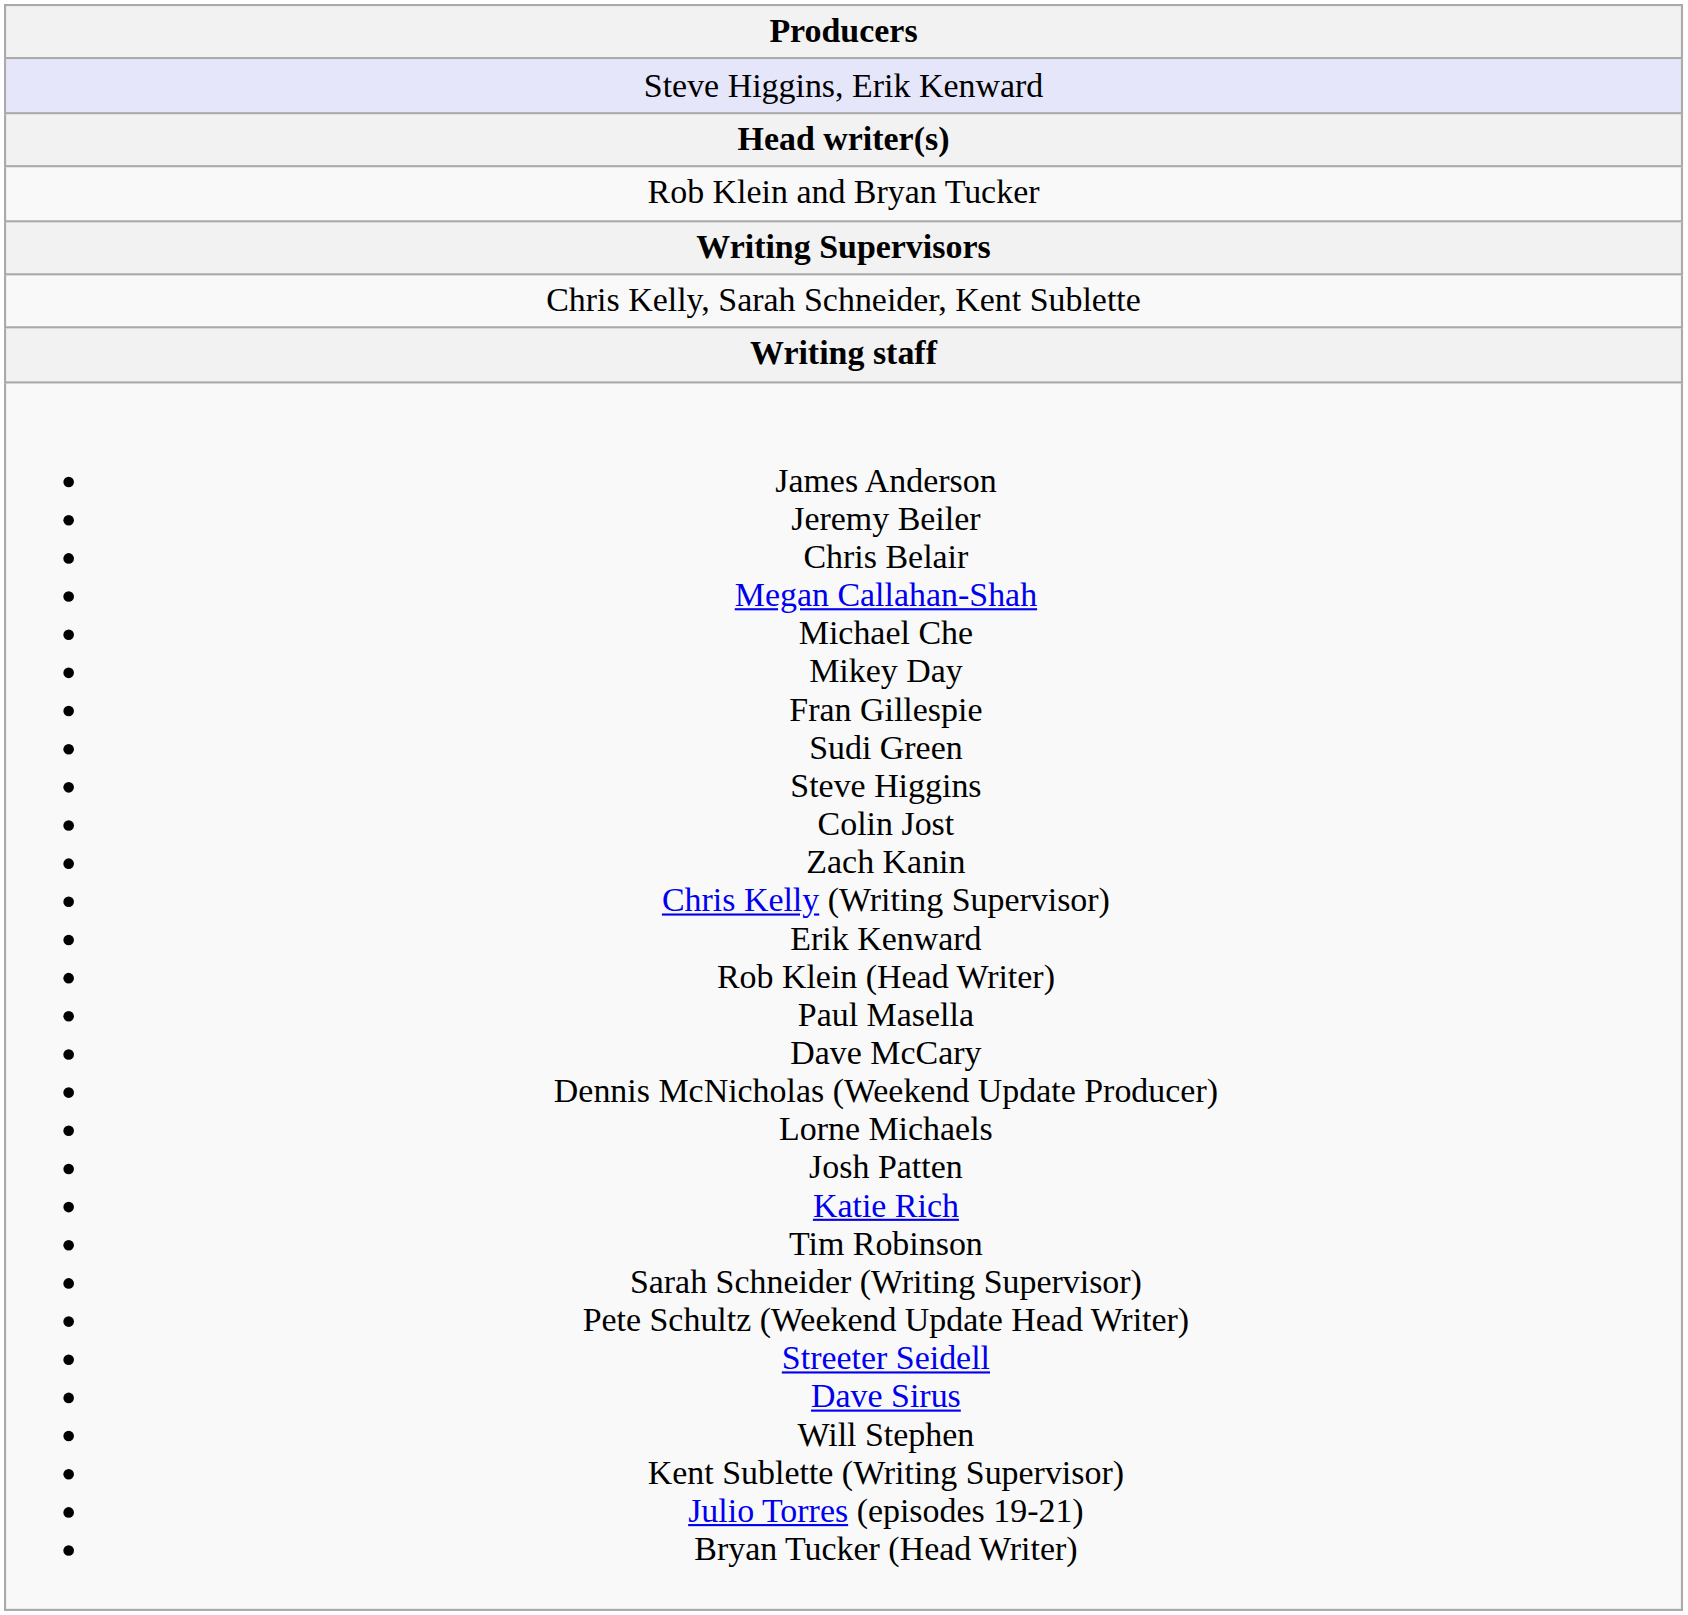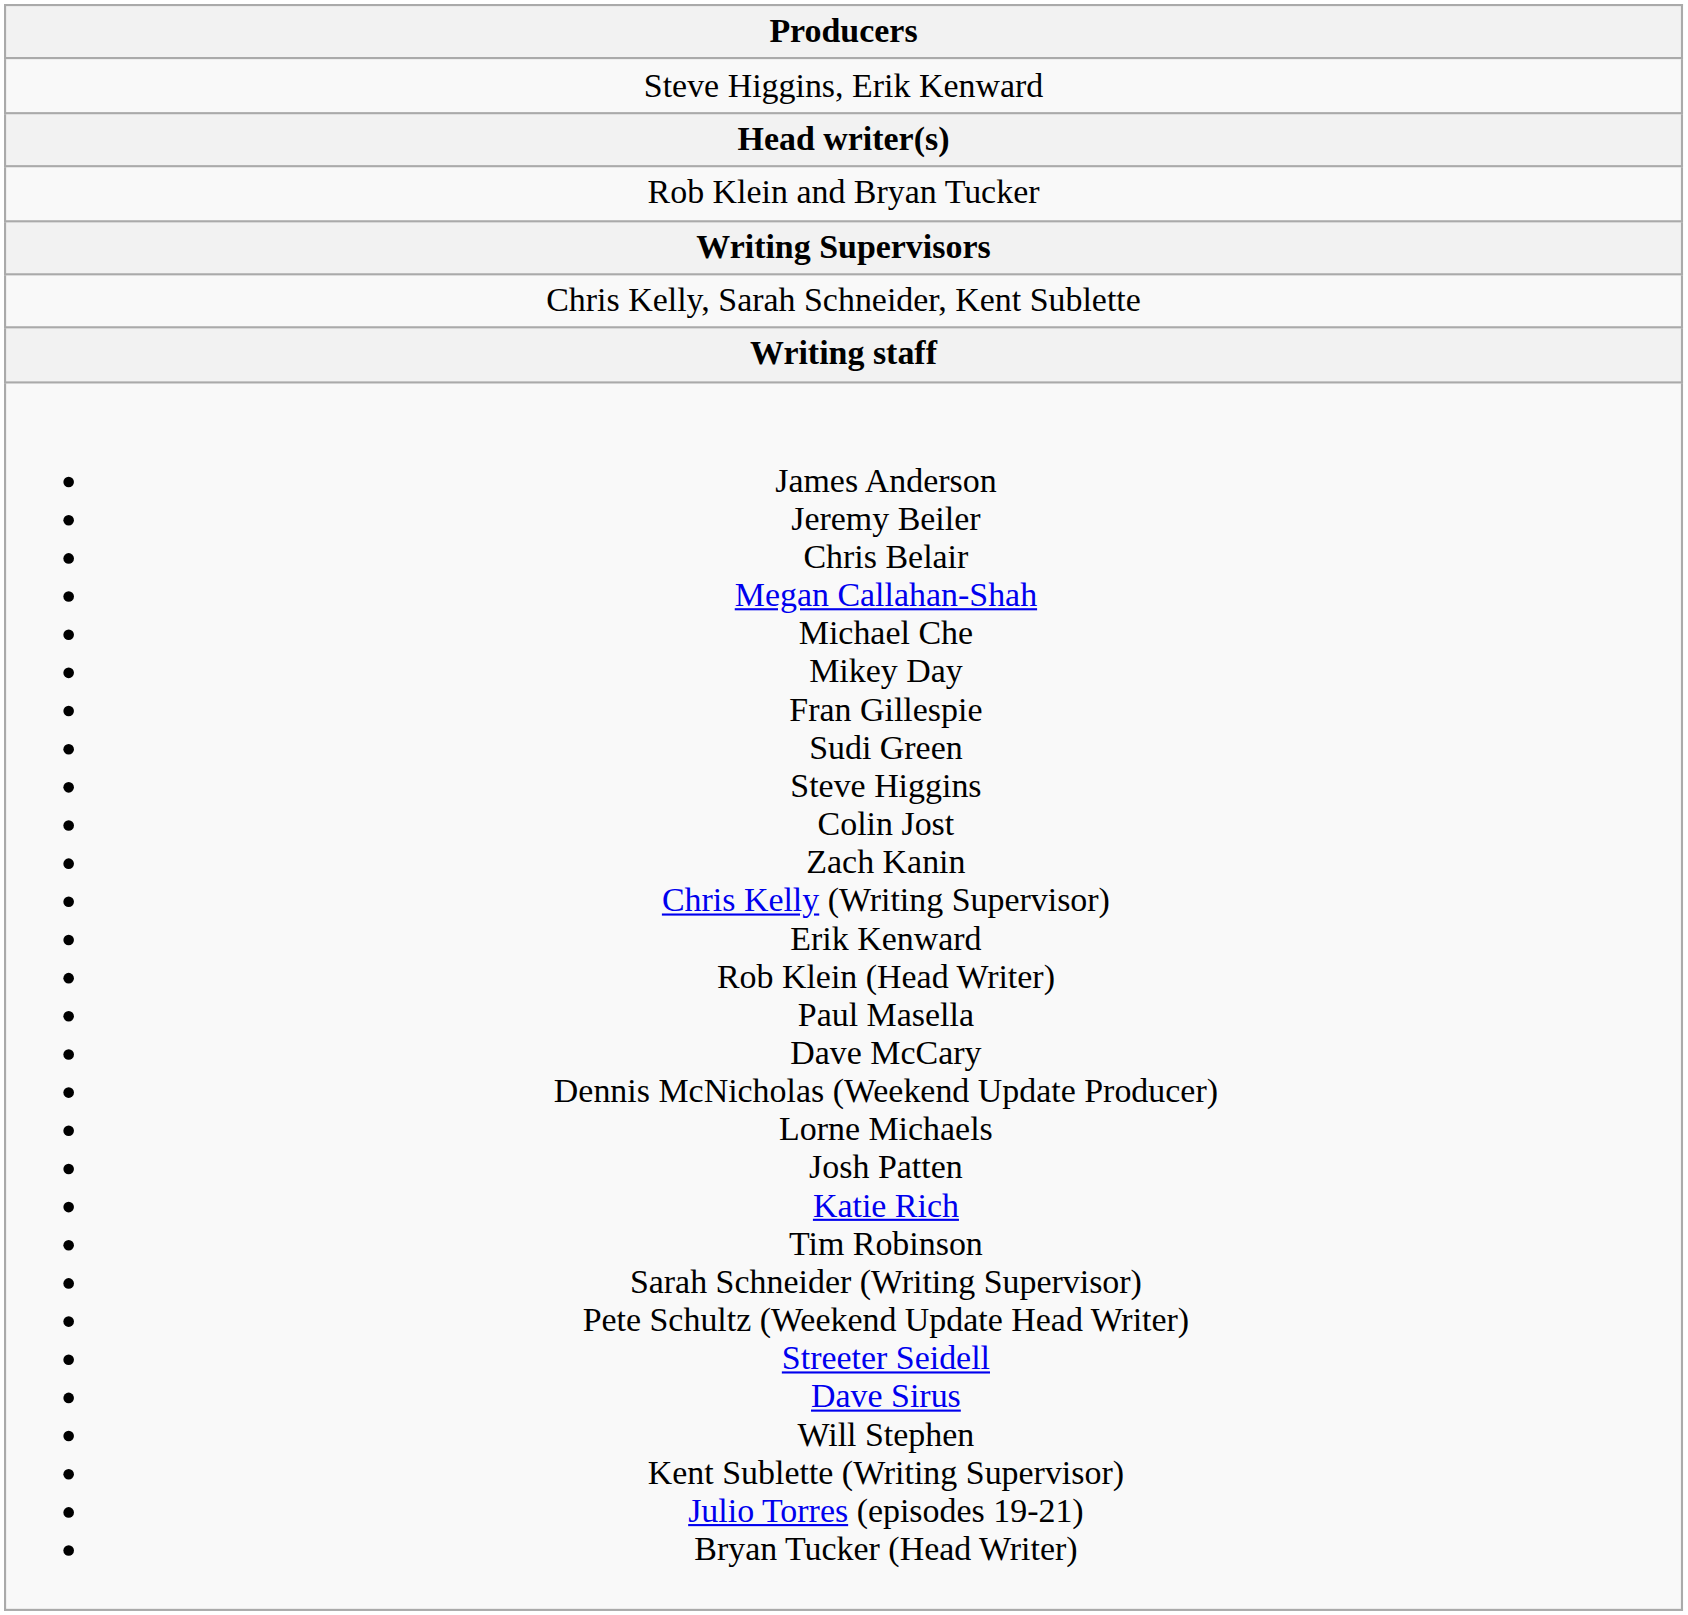(844, 85) lavender background -> (844, 85) no background
